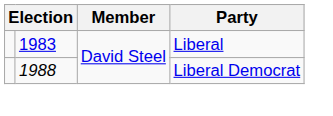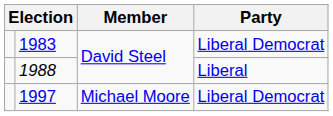(198, 44) Liberal -> (261, 44) Liberal Democrat
(237, 70) Liberal Democrat -> (223, 70) Liberal
+ row: (37, 96)
